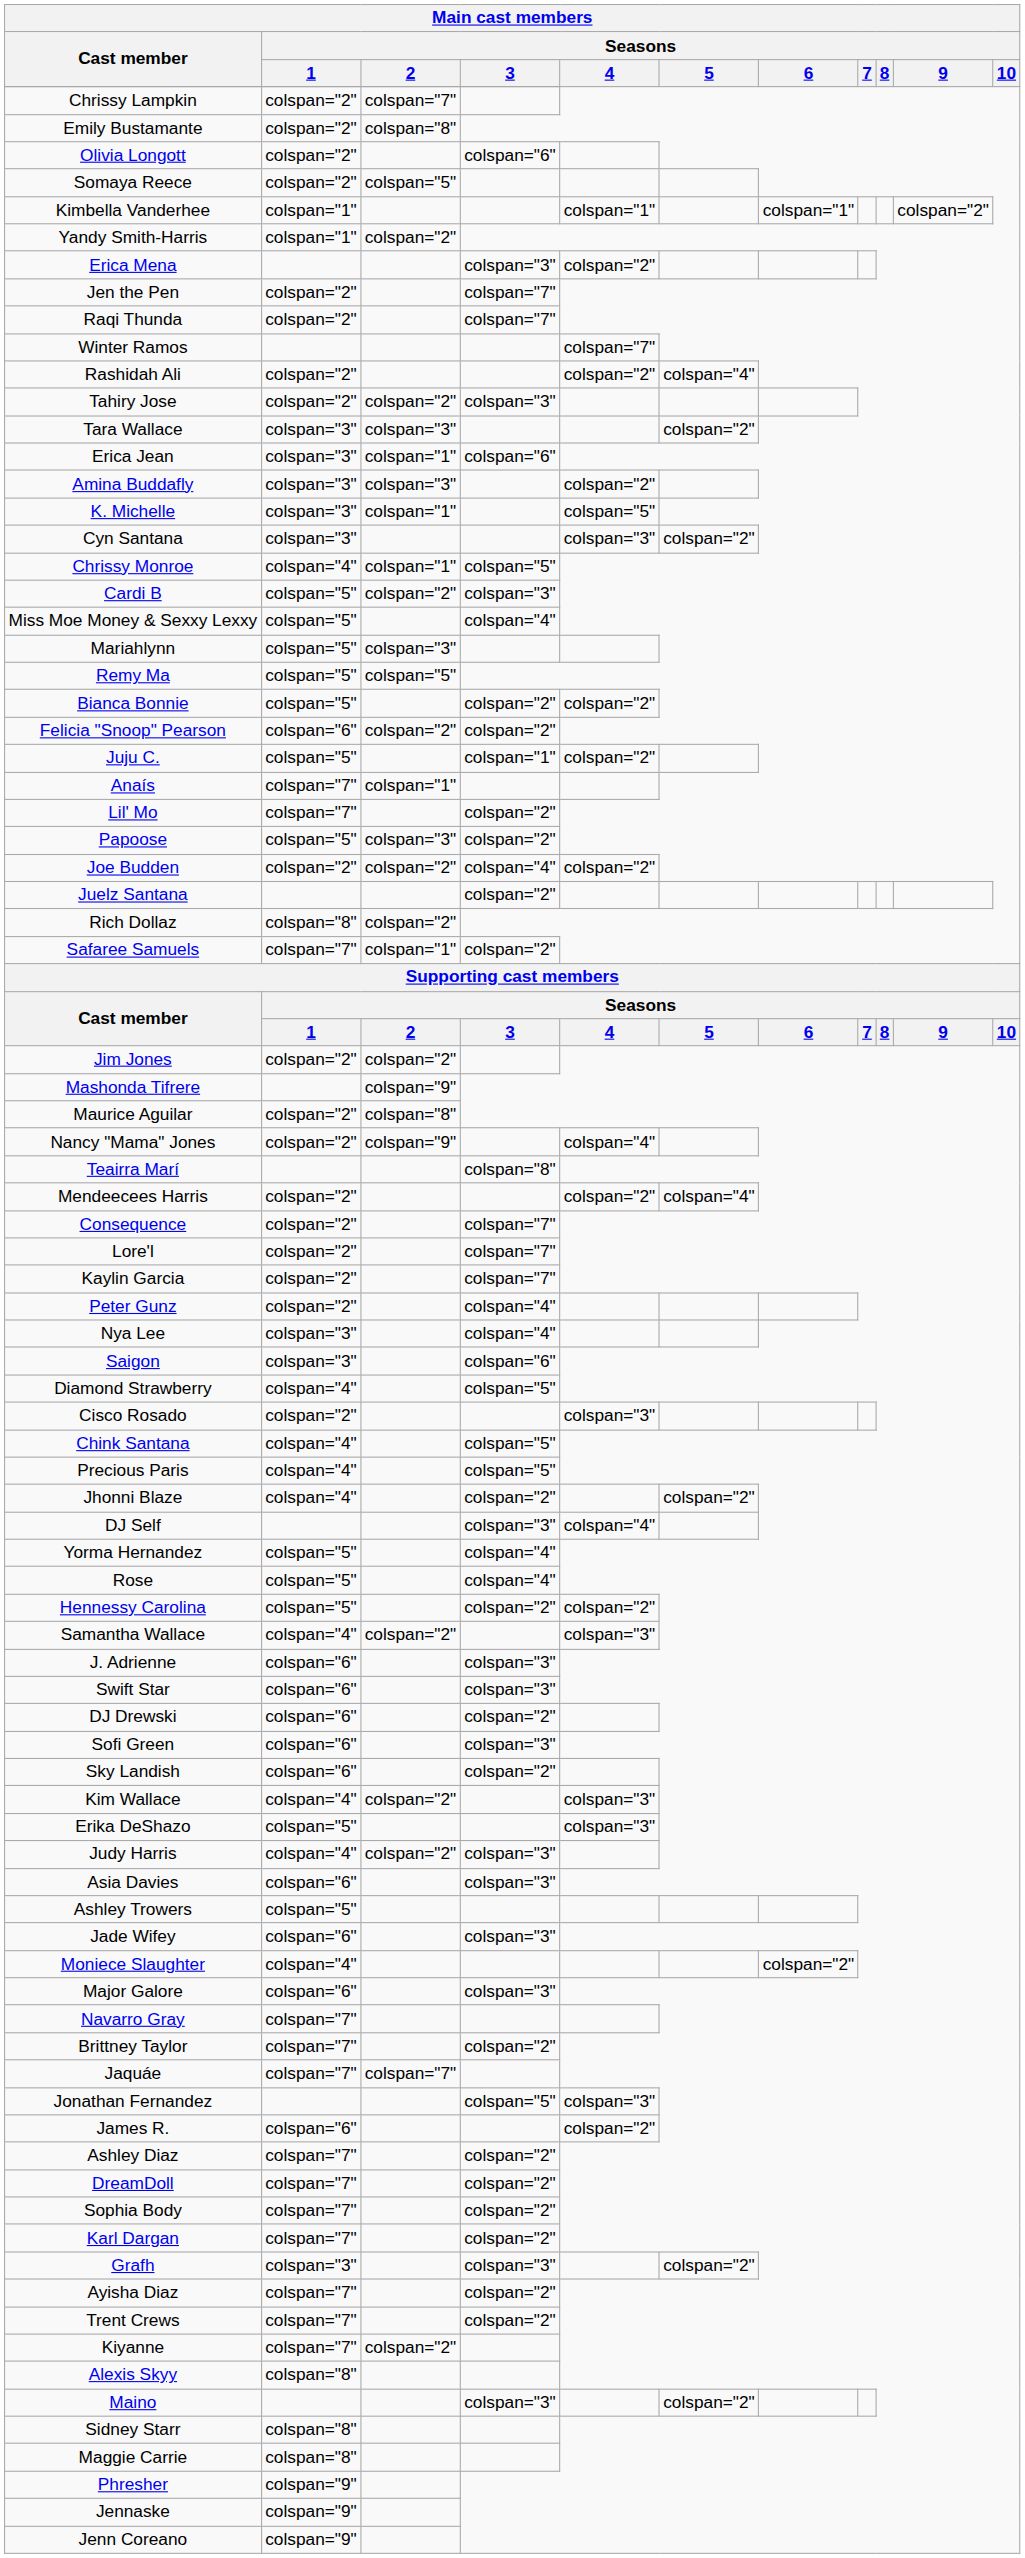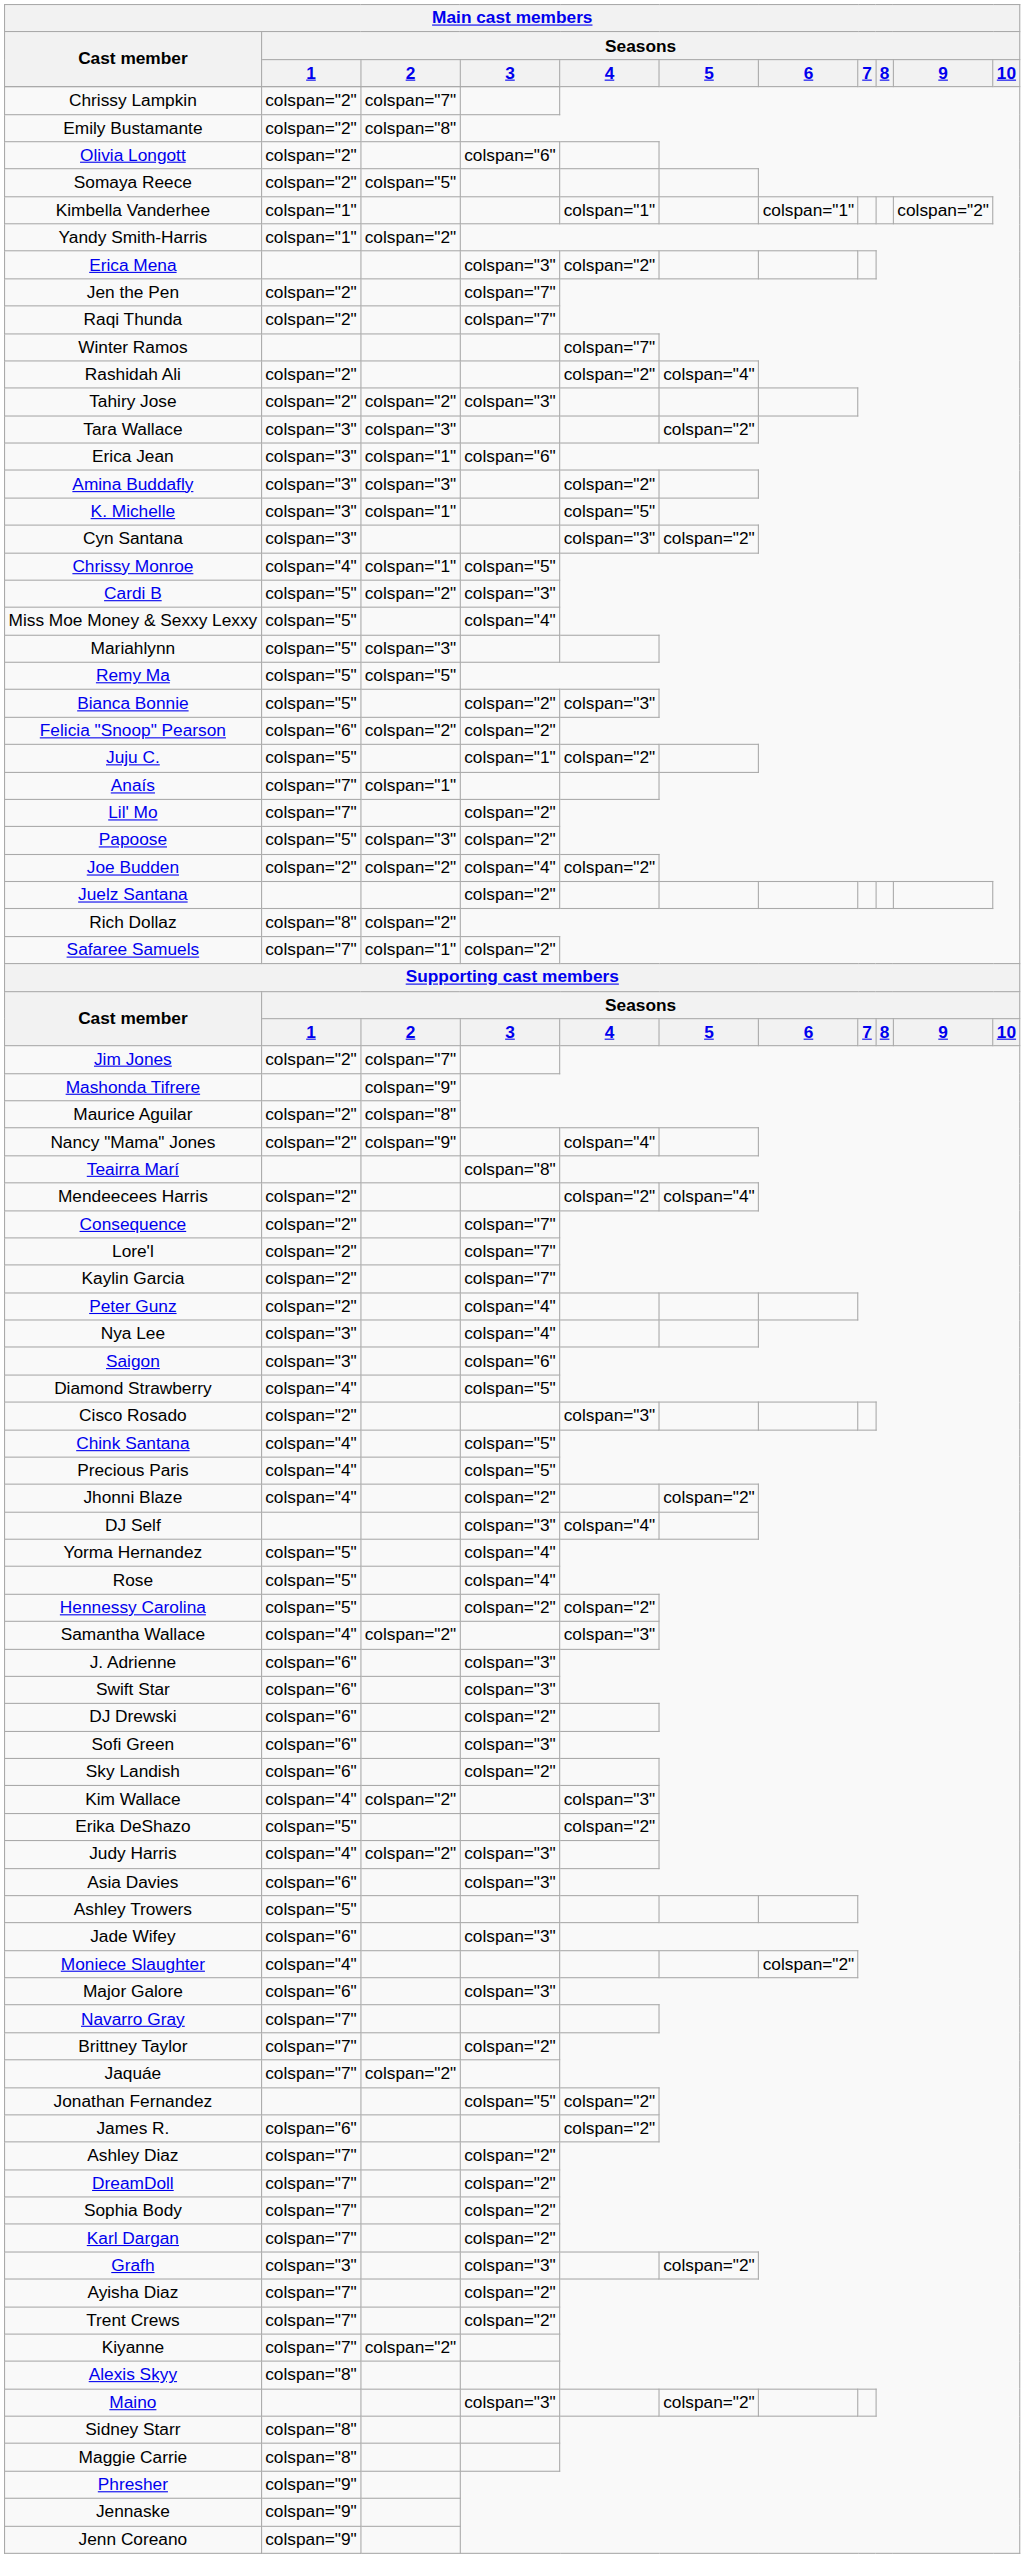(609, 703) colspan="2" -> (609, 703) colspan="3"
(410, 1059) colspan="2" -> (410, 1059) colspan="7"
(609, 1826) colspan="3" -> (609, 1826) colspan="2"
(410, 2073) colspan="7" -> (410, 2073) colspan="2"
(609, 2100) colspan="3" -> (609, 2100) colspan="2"
